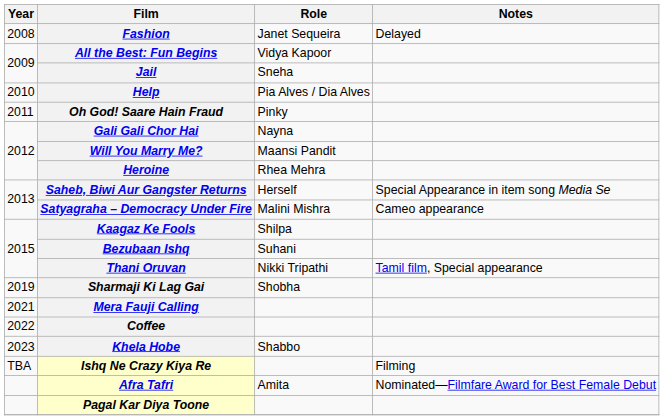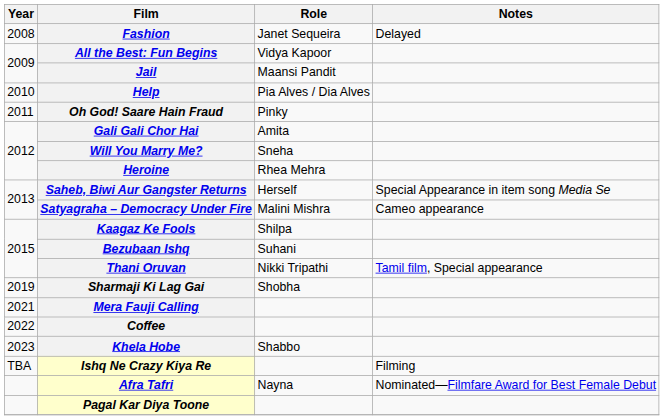(275, 72) Sneha -> (297, 72) Maansi Pandit
(275, 131) Nayna -> (273, 131) Amita
(297, 151) Maansi Pandit -> (275, 151) Sneha
(273, 385) Amita -> (275, 385) Nayna
